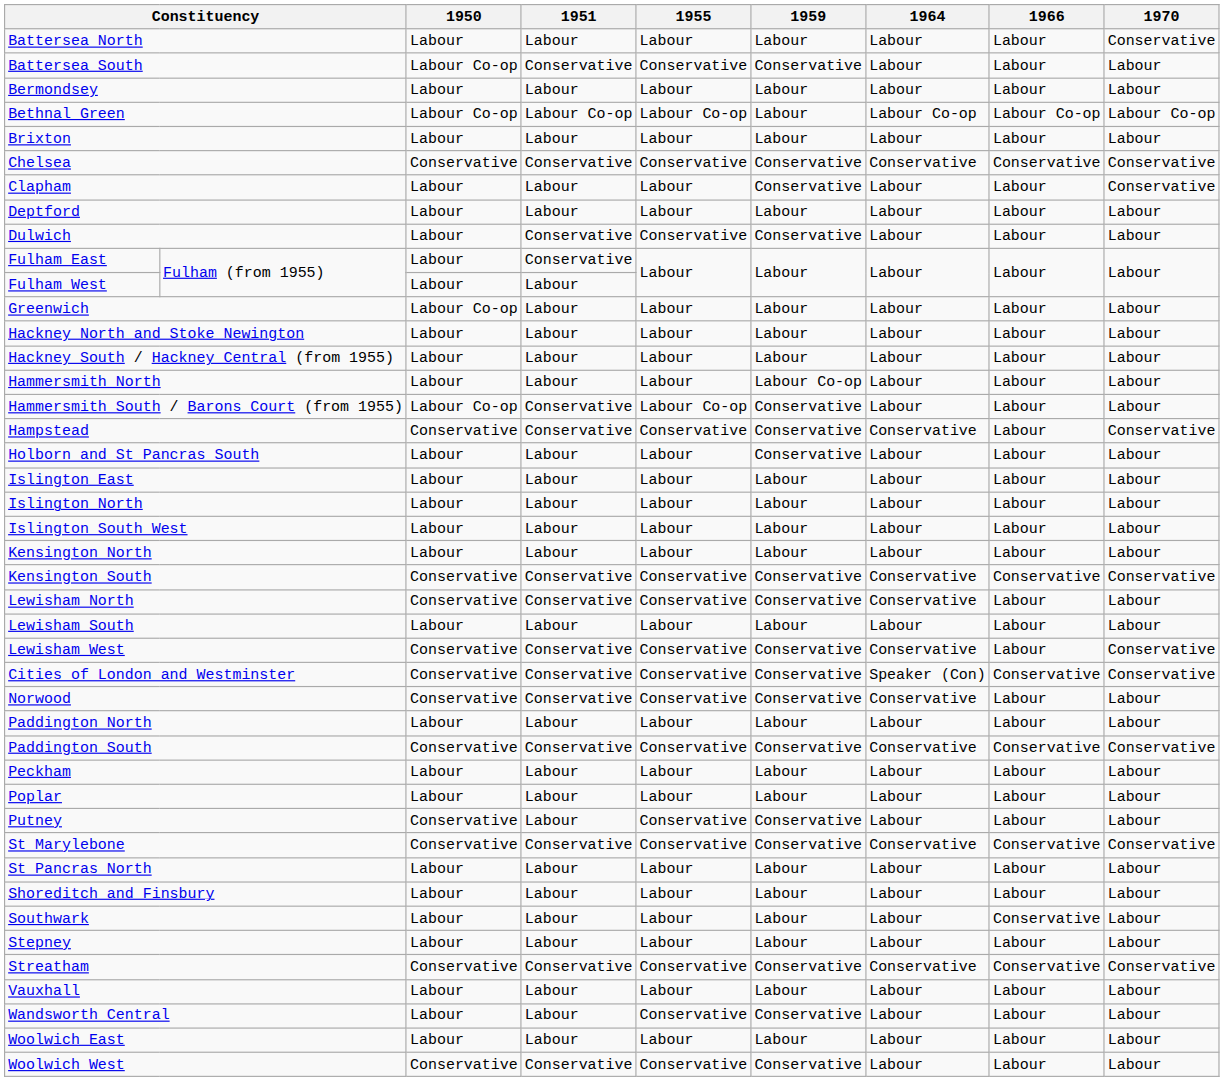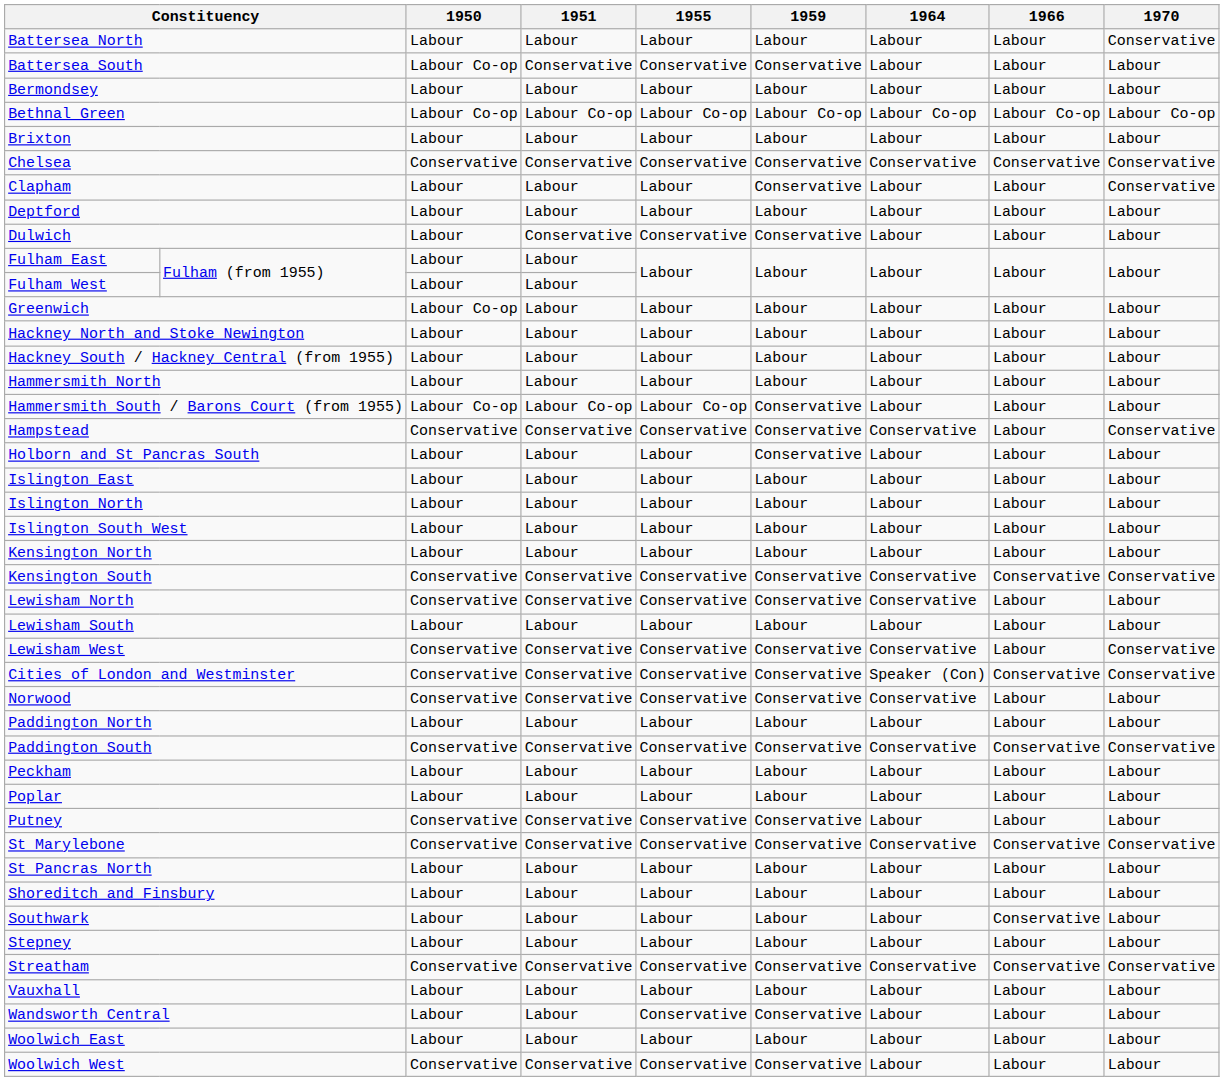(781, 114) Labour -> (808, 114) Labour Co-op
(579, 260) Conservative -> (552, 260) Labour
(808, 382) Labour Co-op -> (781, 382) Labour
(579, 407) Conservative -> (579, 407) Labour Co-op
(552, 821) Labour -> (579, 821) Conservative
